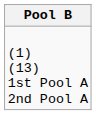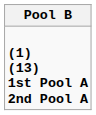(48, 76) normal -> (48, 76) bold
